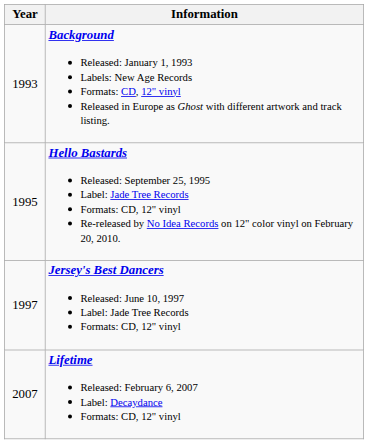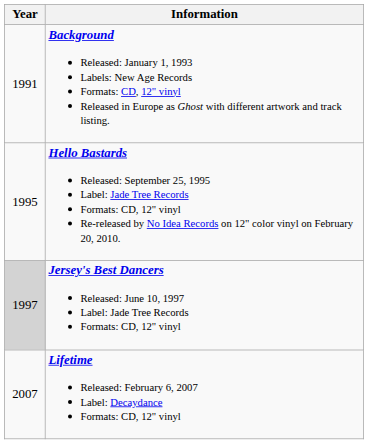(25, 83) 1993 -> (25, 83) 1991
(25, 305) no background -> (25, 305) lightgrey background
